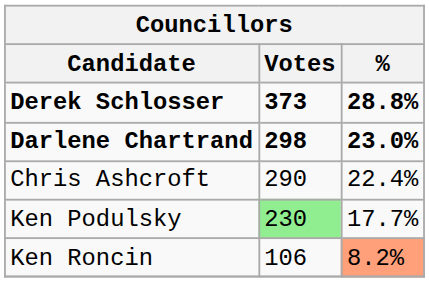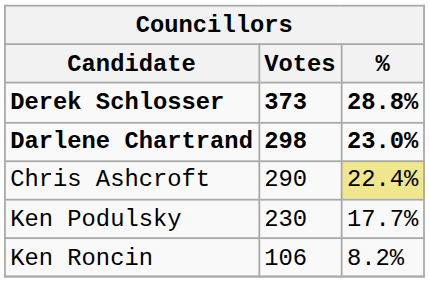(383, 180) no background -> (383, 180) khaki background
(286, 219) lightgreen background -> (286, 219) no background
(376, 258) lightsalmon background -> (376, 258) no background
